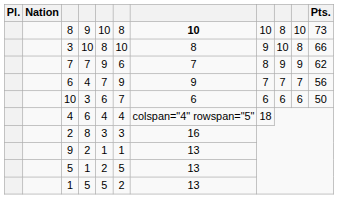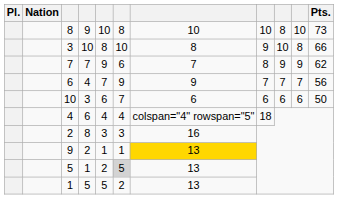(193, 30) bold -> (193, 30) normal
(193, 151) no background -> (193, 151) gold background
(121, 168) no background -> (121, 168) lightgrey background
